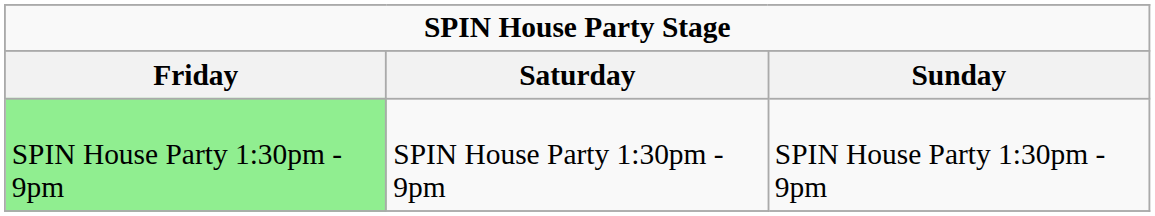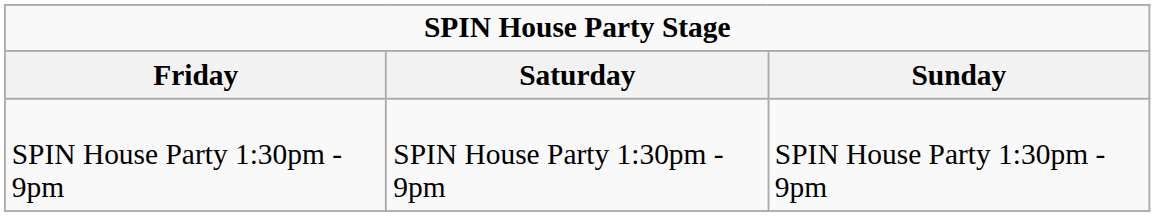(177, 170) lightgreen background -> (177, 170) no background
